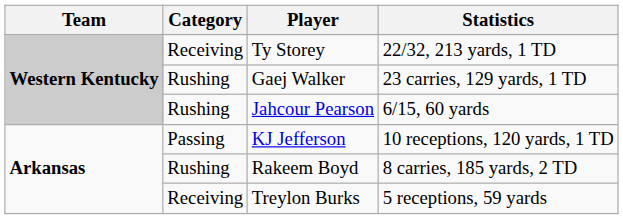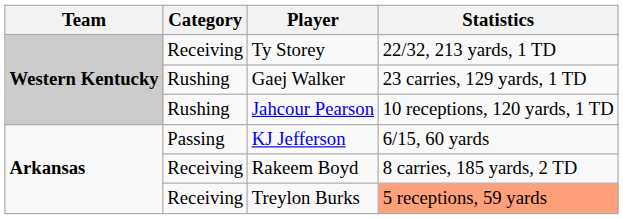(436, 109) 6/15, 60 yards -> (498, 109) 10 receptions, 120 yards, 1 TD
(498, 138) 10 receptions, 120 yards, 1 TD -> (436, 138) 6/15, 60 yards
(199, 168) Rushing -> (205, 168) Receiving
(465, 198) no background -> (465, 198) lightsalmon background
